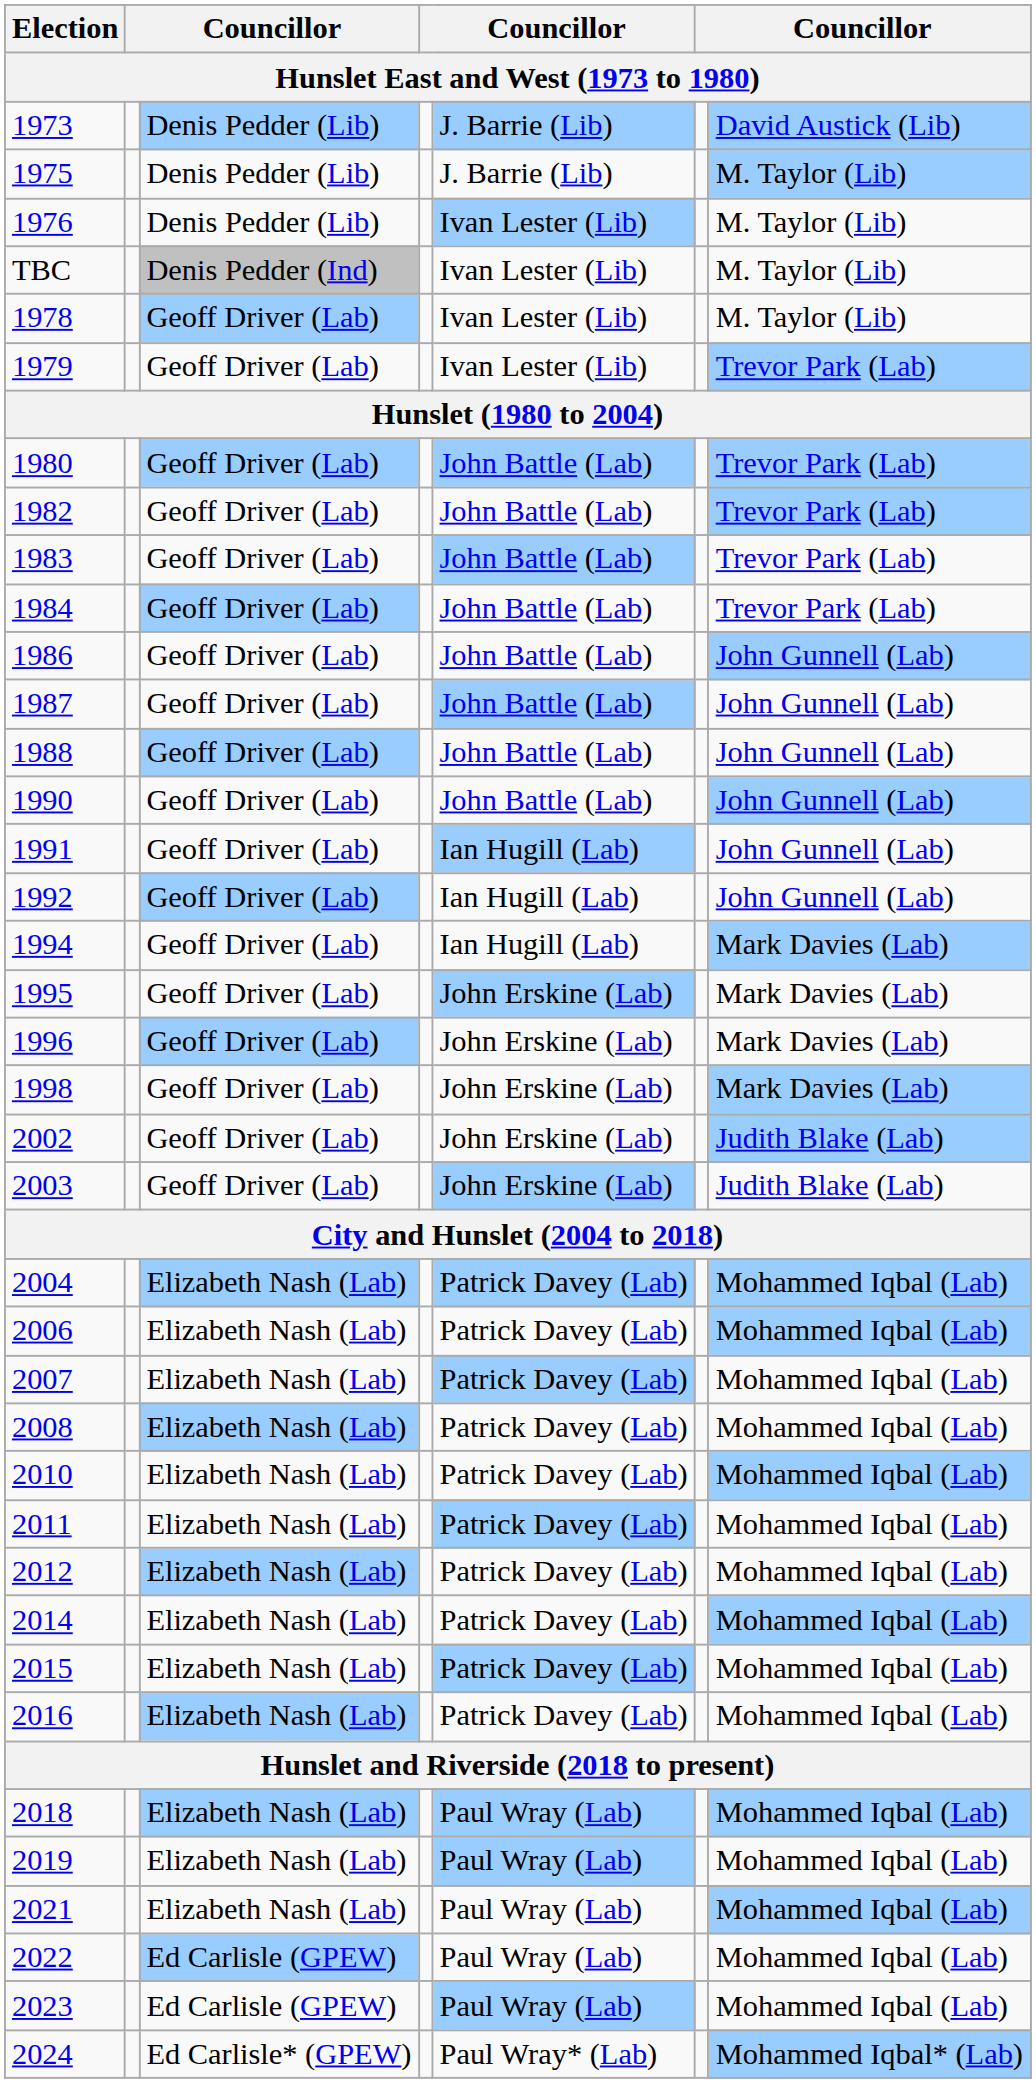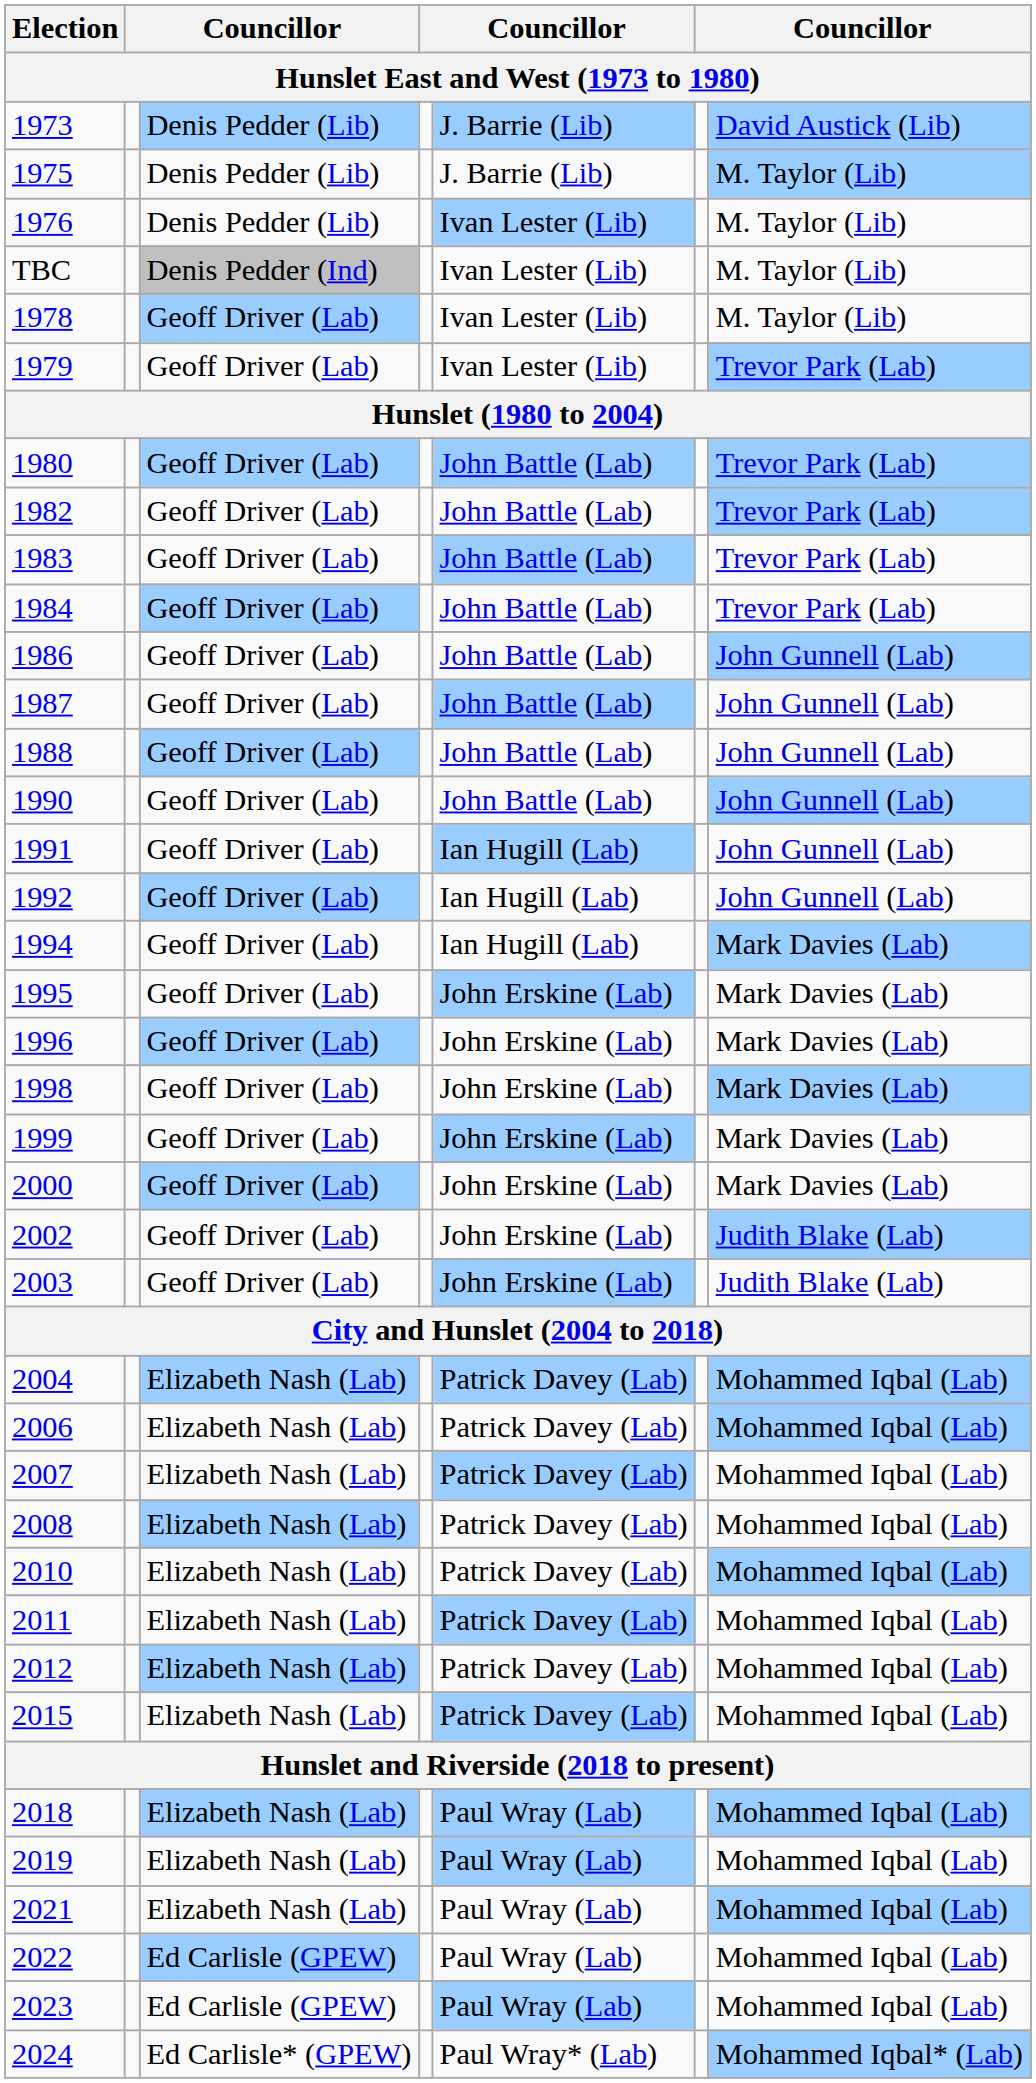+ row: (42, 1137)
+ row: (42, 1185)
- row: (42, 1619)
- row: (42, 1716)
